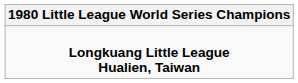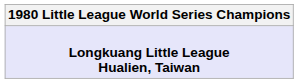(149, 59) no background -> (149, 59) lavender background
